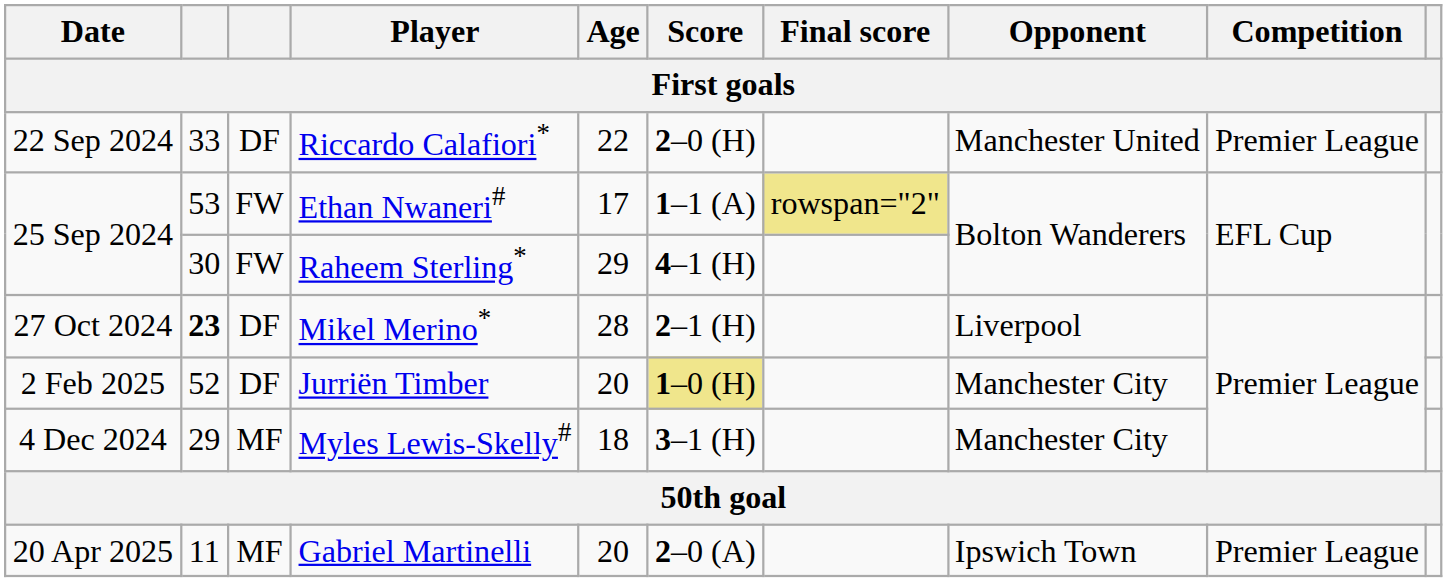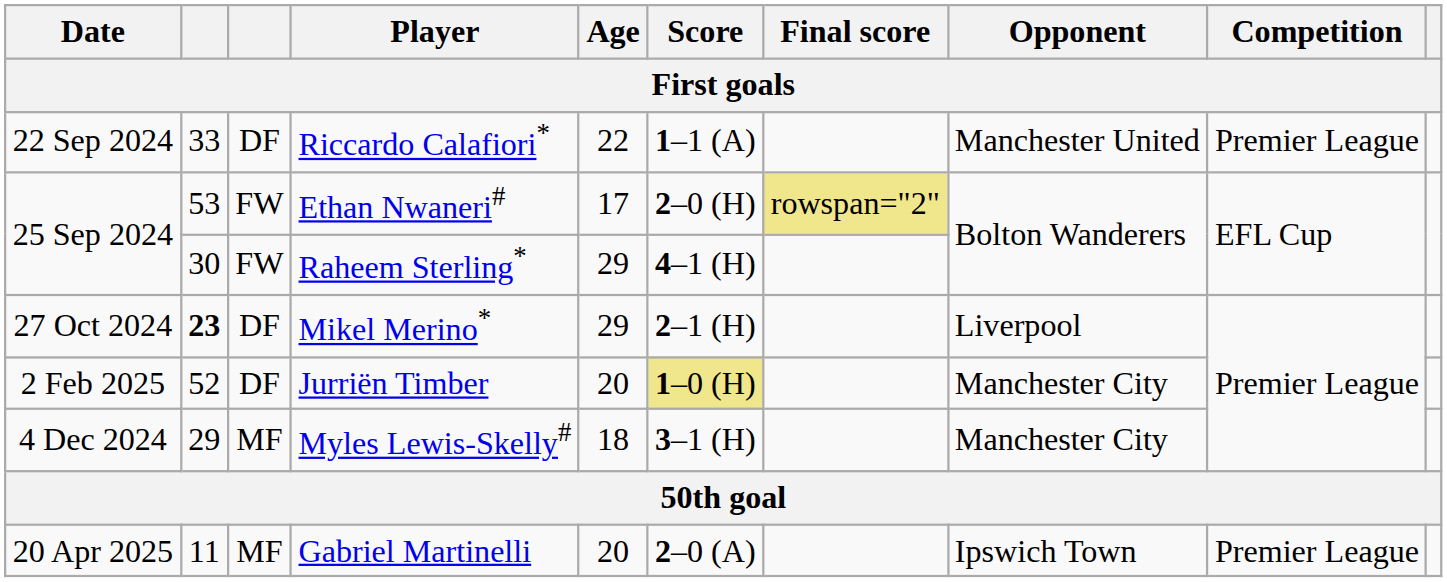(705, 141) 2–0 (H) -> (705, 141) 1–1 (A)
(705, 202) 1–1 (A) -> (705, 202) 2–0 (H)
(613, 325) 28 -> (613, 325) 29
